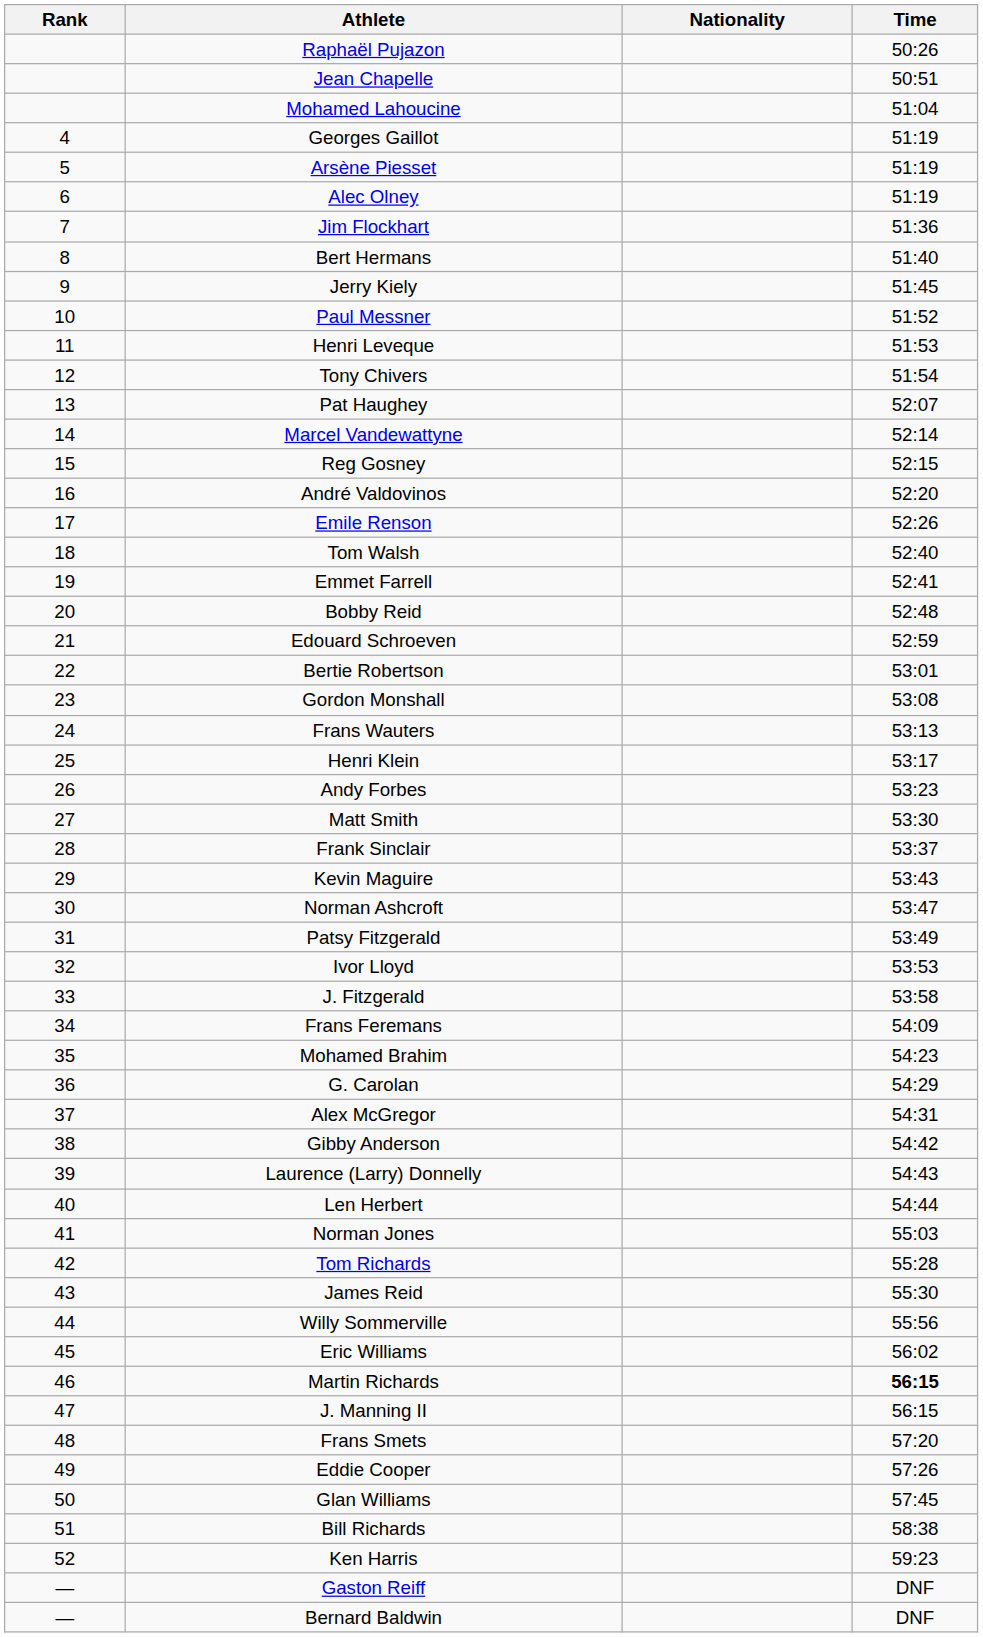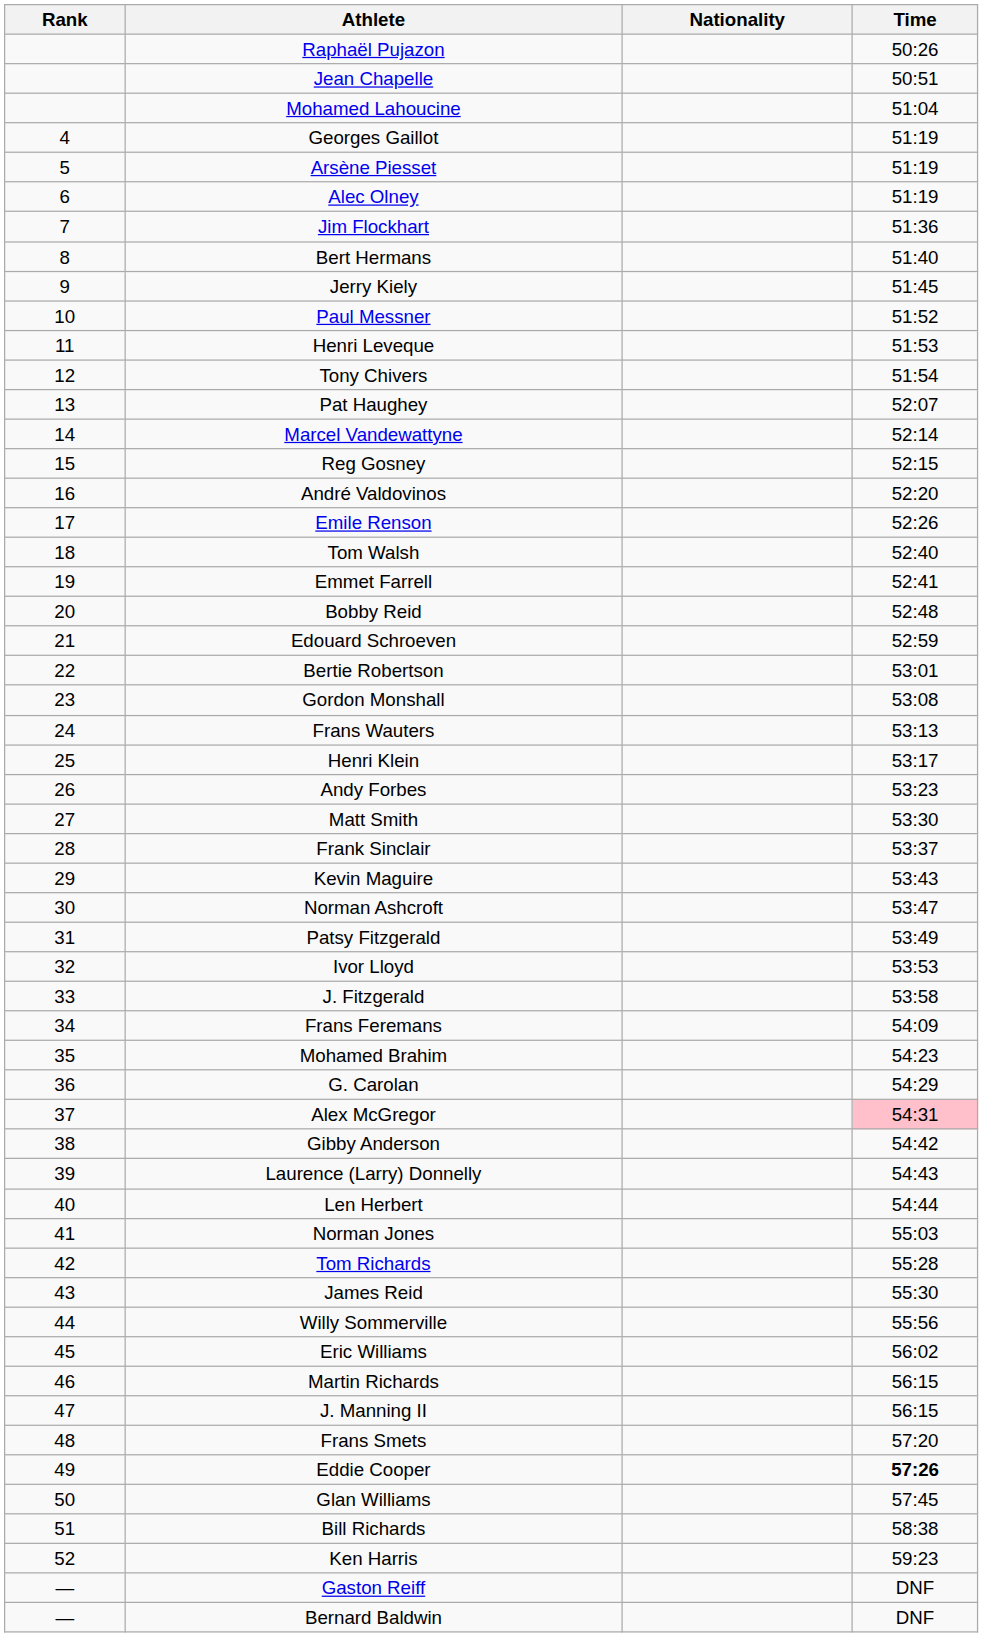(915, 1115) no background -> (915, 1115) pink background
(915, 1381) bold -> (915, 1381) normal
(915, 1470) normal -> (915, 1470) bold
